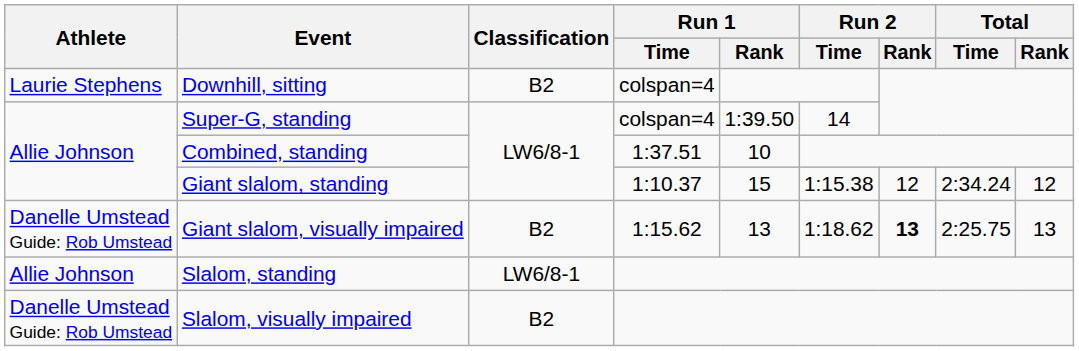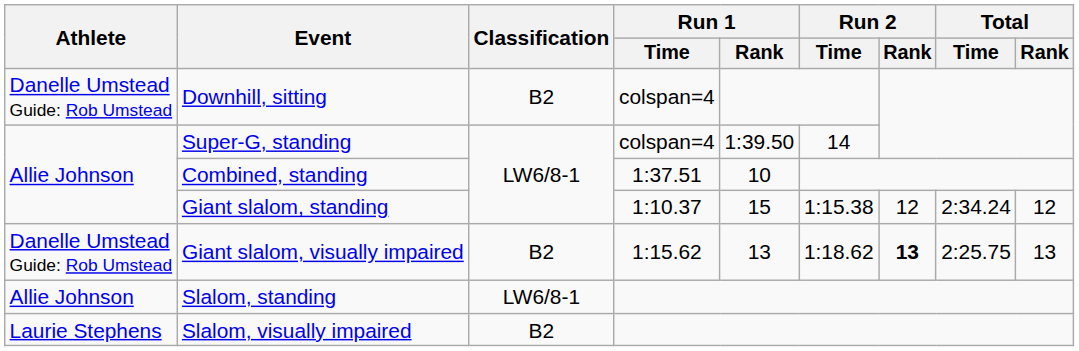(86, 86) Laurie Stephens -> (91, 97) Danelle Umstead Guide: Rob Umstead
(91, 318) Danelle Umstead Guide: Rob Umstead -> (86, 330) Laurie Stephens
